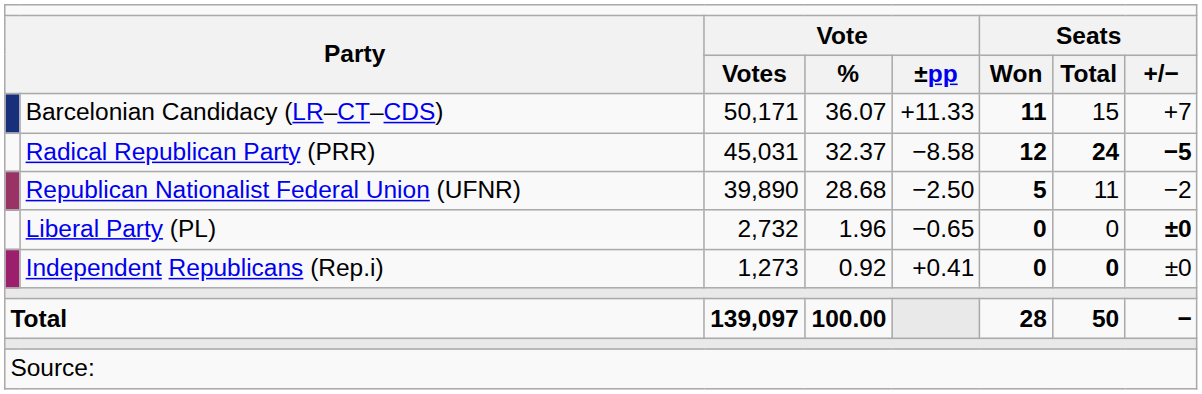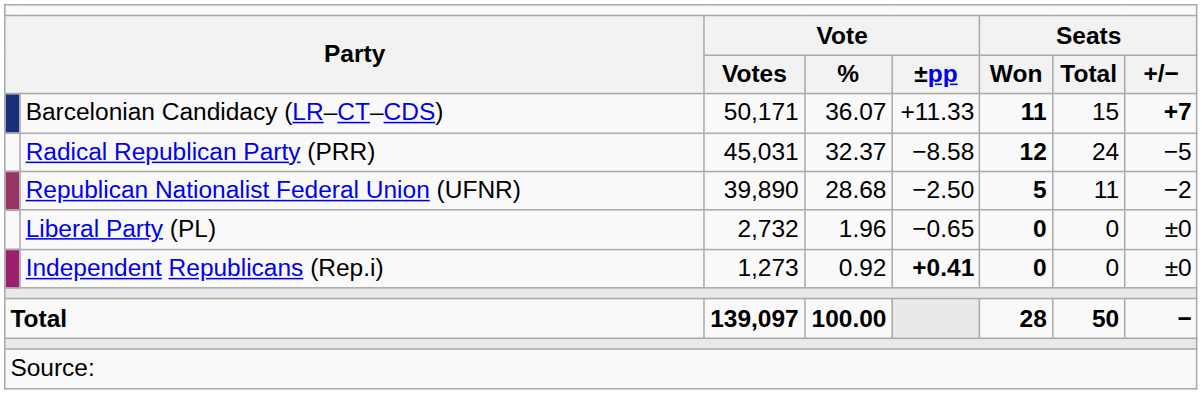(1178, 112) normal -> (1178, 112) bold
(1106, 151) bold -> (1106, 151) normal
(1178, 151) bold -> (1178, 151) normal
(1178, 229) bold -> (1178, 229) normal
(943, 268) normal -> (943, 268) bold
(1112, 268) bold -> (1112, 268) normal
